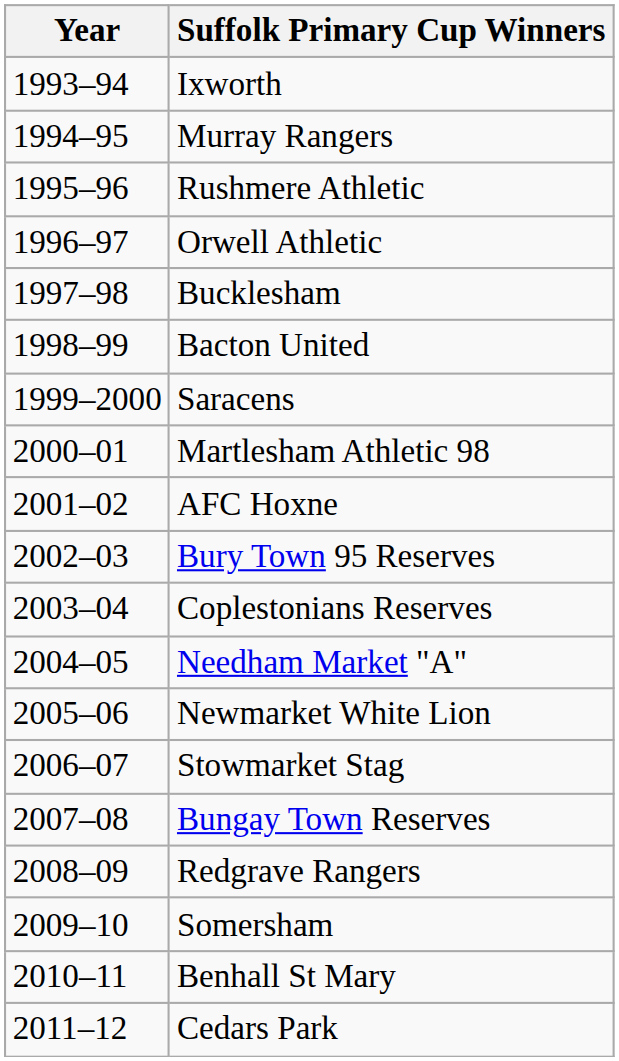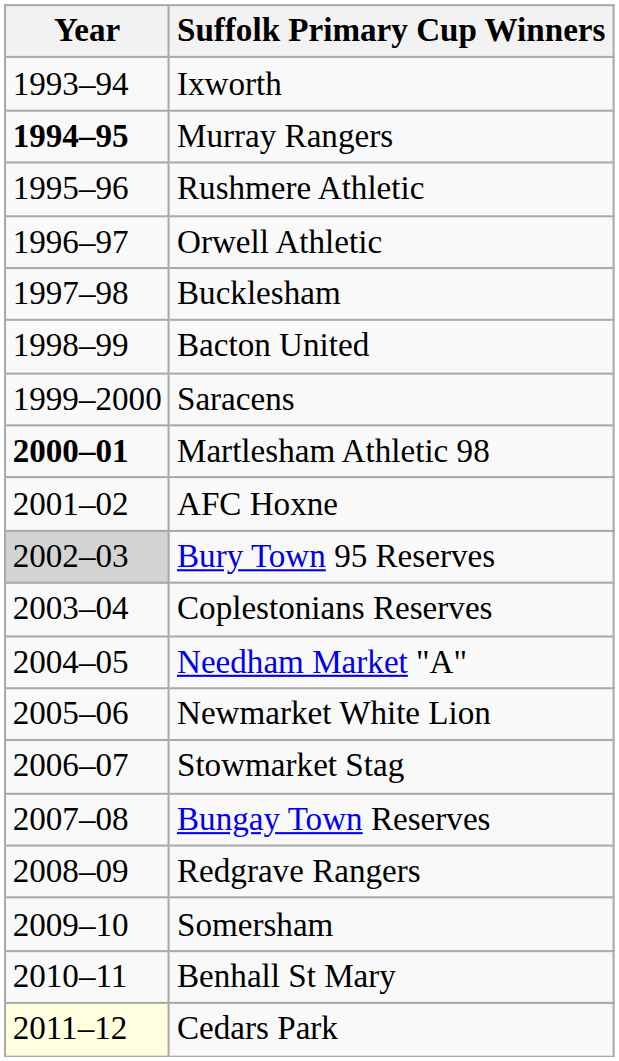(71, 135) normal -> (71, 135) bold
(71, 451) normal -> (71, 451) bold
(71, 556) no background -> (71, 556) lightgrey background
(70, 1028) no background -> (70, 1028) lightyellow background
